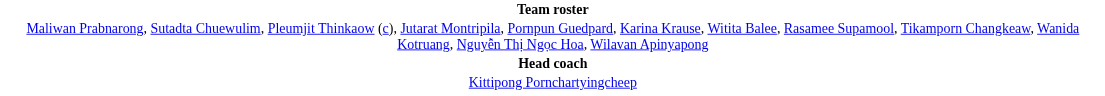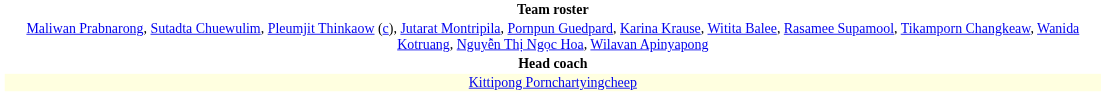(553, 82) no background -> (553, 82) lightyellow background
